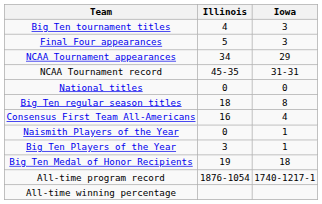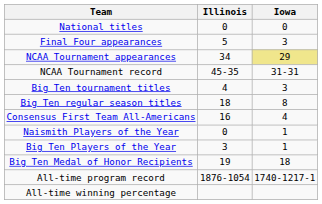rows swapped: (101, 87) <-> (101, 27)
(285, 57) no background -> (285, 57) khaki background
